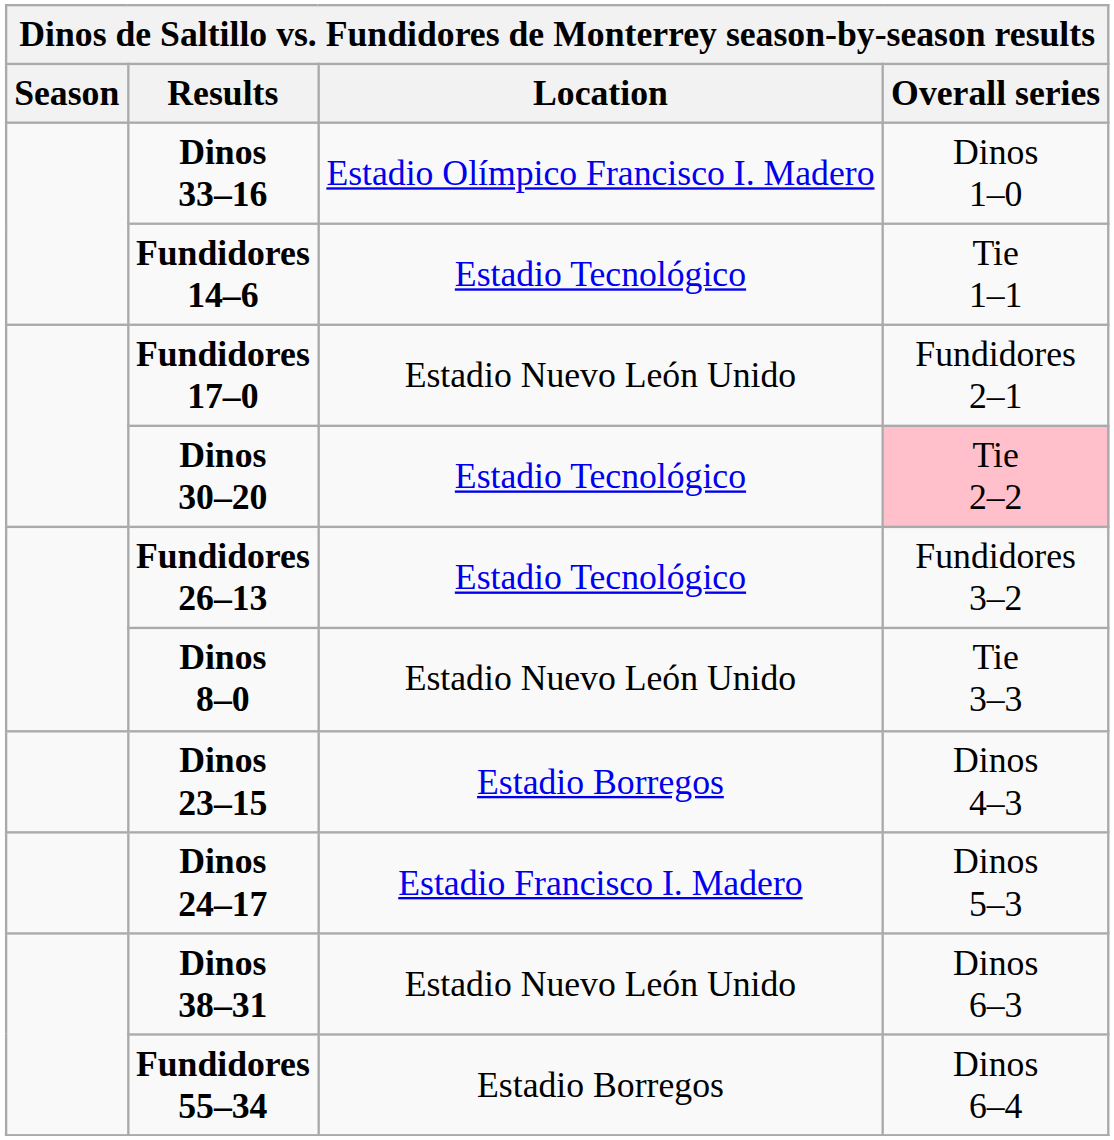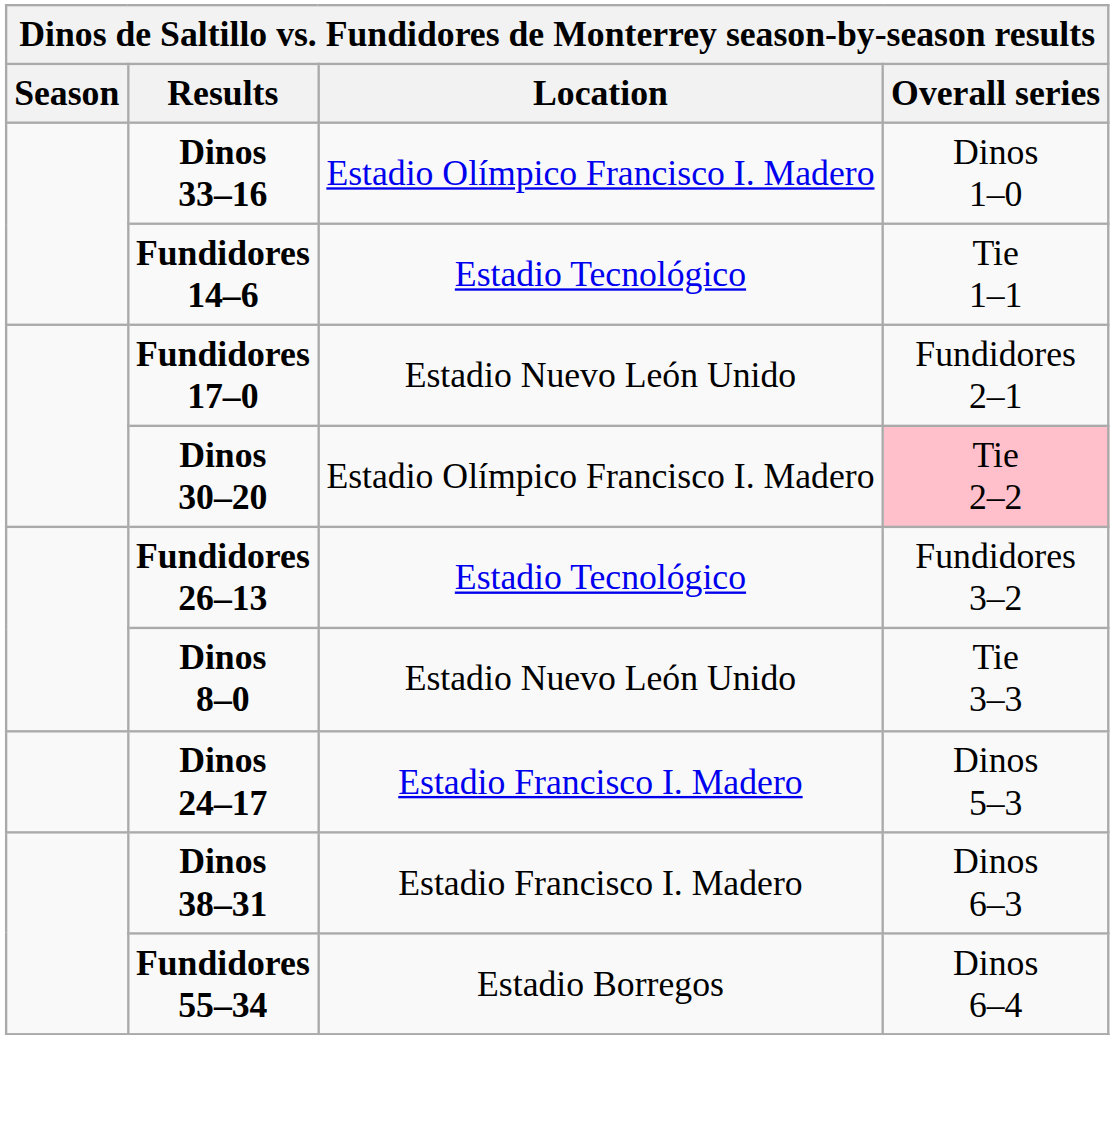(600, 476) Estadio Tecnológico -> (600, 476) Estadio Olímpico Francisco I. Madero
- row: (223, 780)
(600, 982) Estadio Nuevo León Unido -> (600, 881) Estadio Francisco I. Madero
